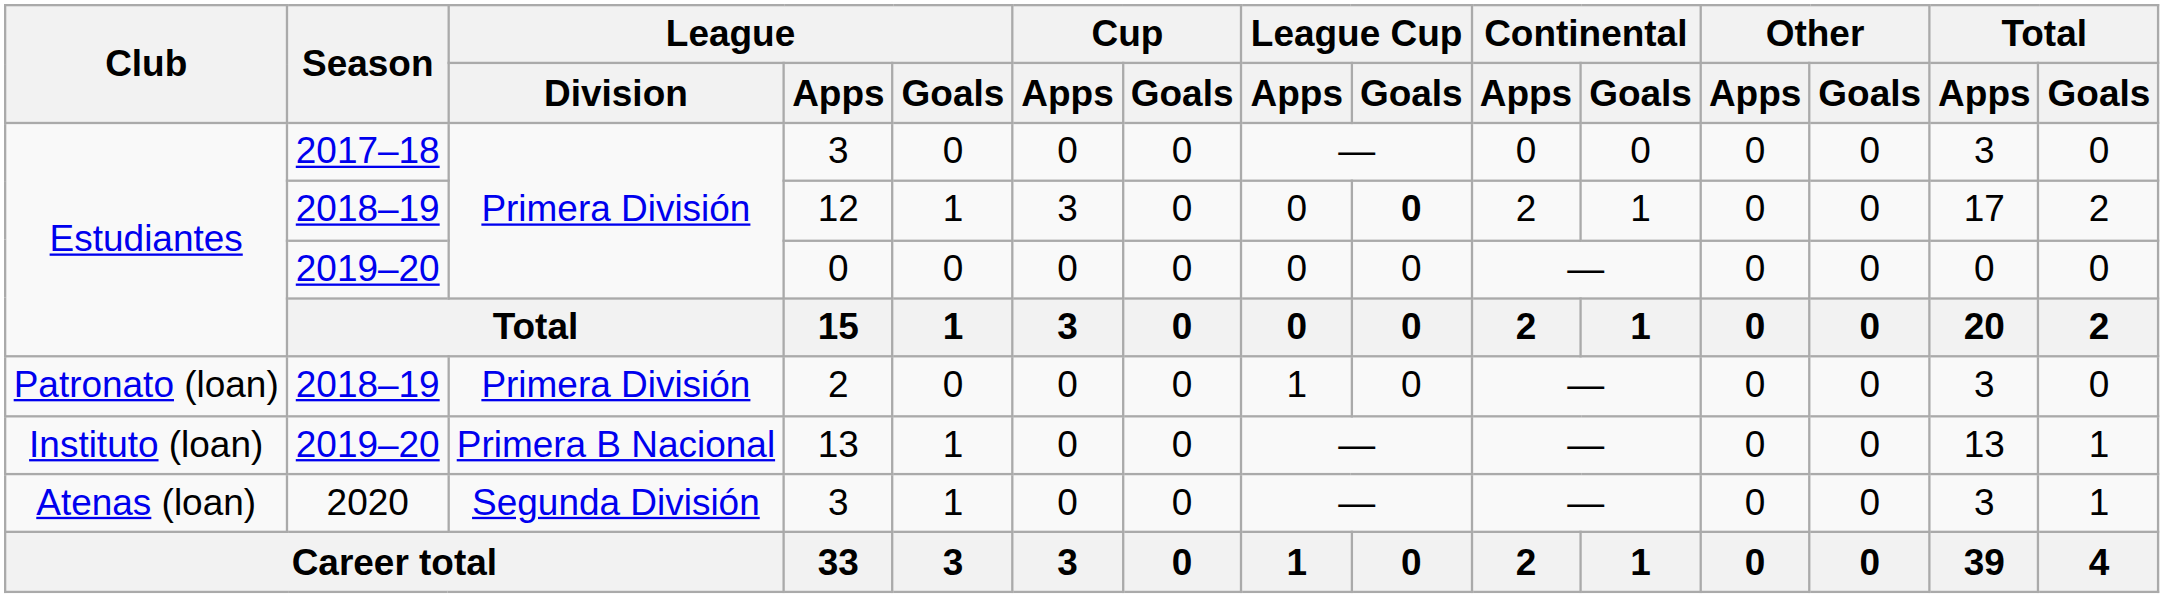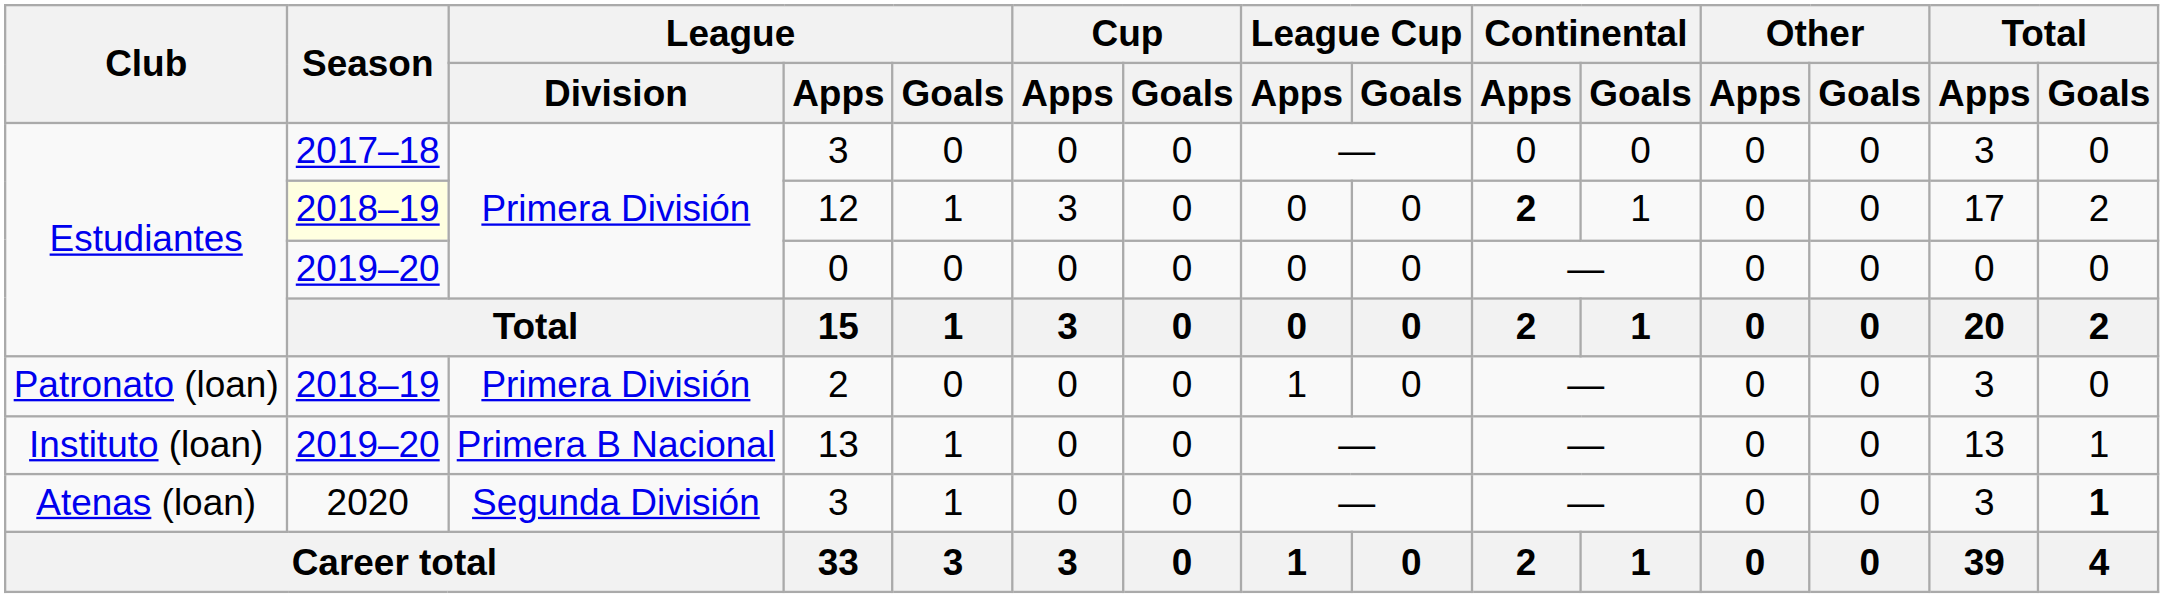(368, 209) no background -> (368, 209) lightyellow background
(1411, 209) bold -> (1411, 209) normal
(1526, 209) normal -> (1526, 209) bold
(2099, 502) normal -> (2099, 502) bold
